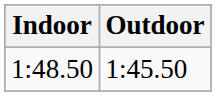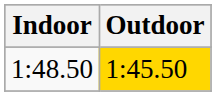(146, 68) no background -> (146, 68) gold background
